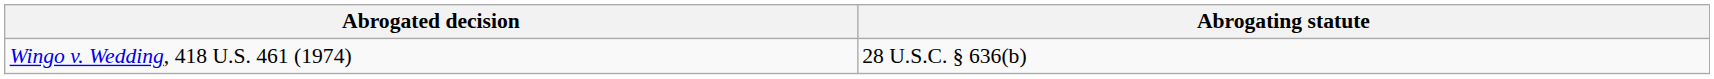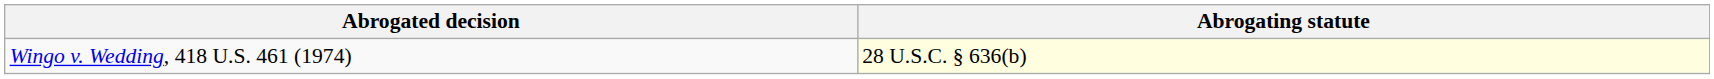(944, 55) no background -> (944, 55) lightyellow background
